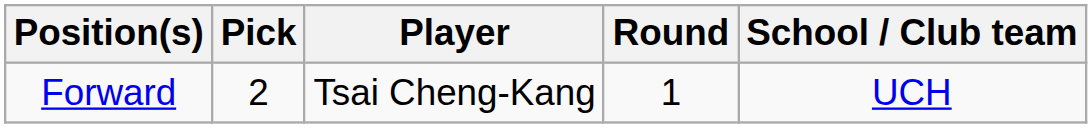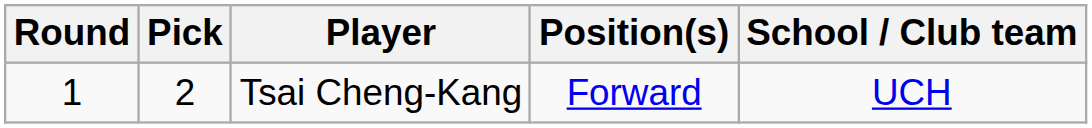columns swapped: (671, 33) <-> (109, 33)
